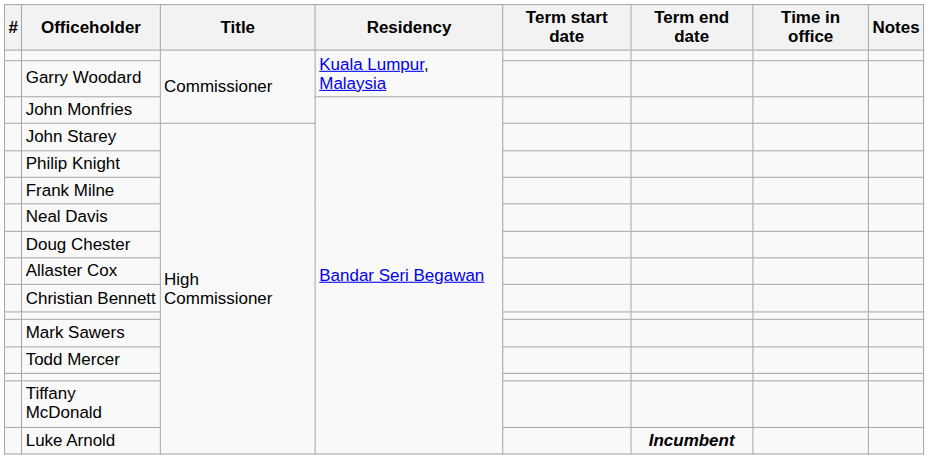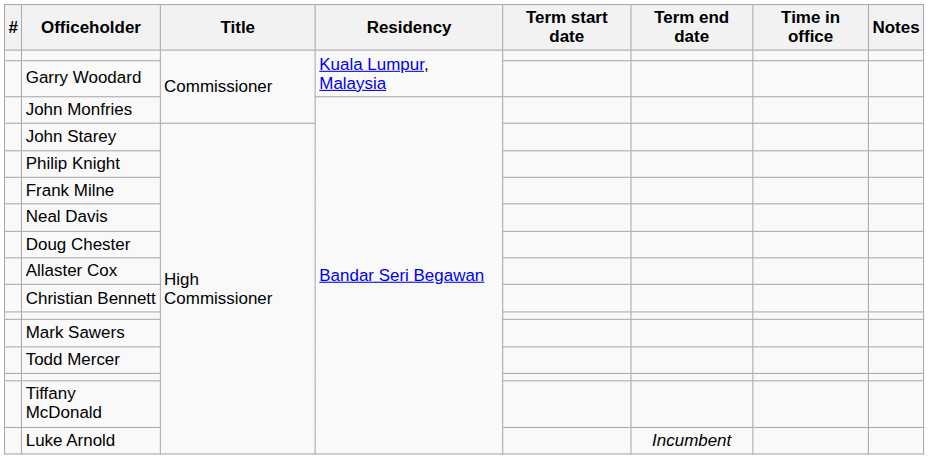(692, 440) bold -> (692, 440) normal
